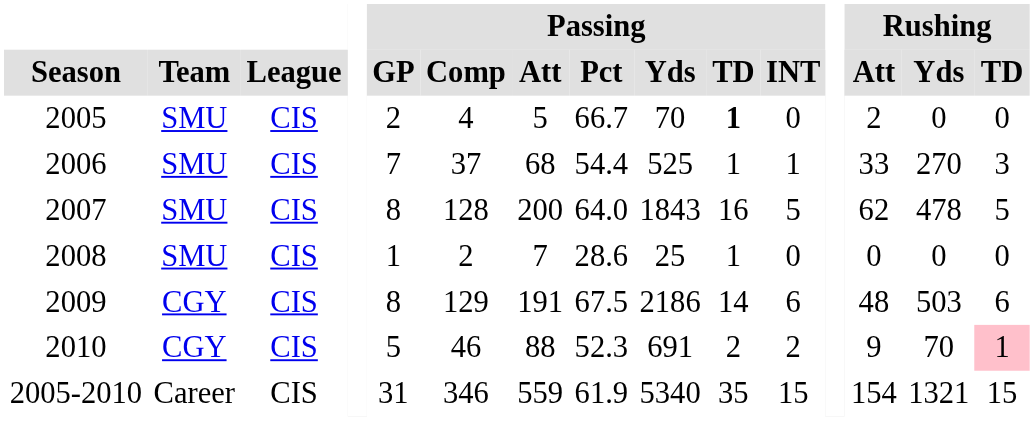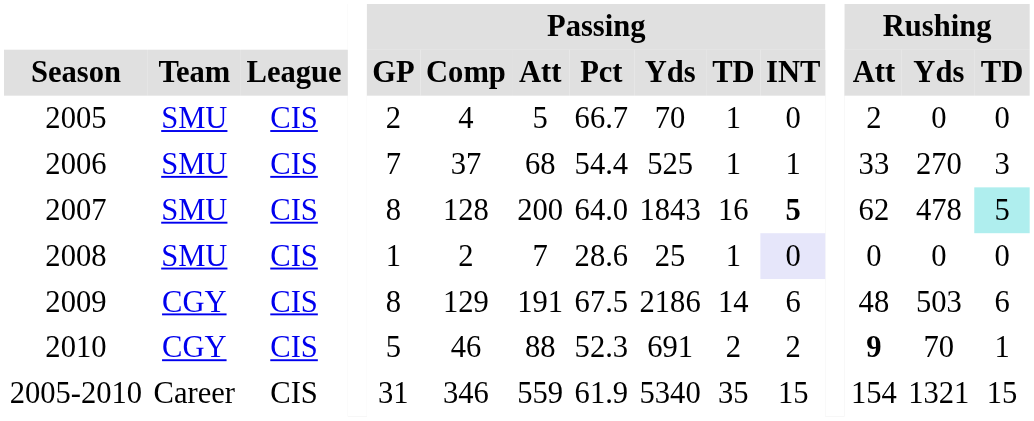(733, 118) bold -> (733, 118) normal
(793, 209) normal -> (793, 209) bold
(1002, 209) no background -> (1002, 209) paleturquoise background
(793, 255) no background -> (793, 255) lavender background
(874, 347) normal -> (874, 347) bold
(1002, 347) pink background -> (1002, 347) no background
